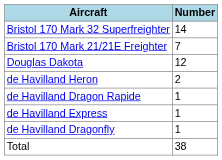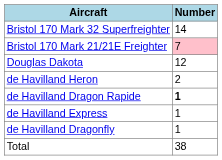(178, 46) no background -> (178, 46) pink background
(178, 96) normal -> (178, 96) bold
